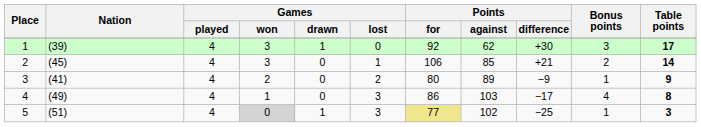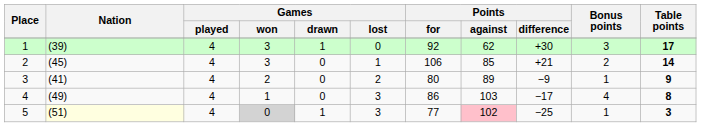(58, 113) no background -> (58, 113) lightyellow background
(433, 113) khaki background -> (433, 113) no background
(489, 113) no background -> (489, 113) pink background
